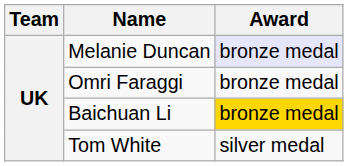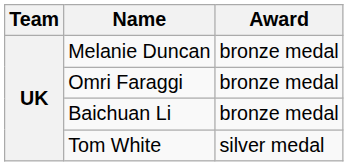(279, 51) lavender background -> (279, 51) no background
(279, 113) gold background -> (279, 113) no background
